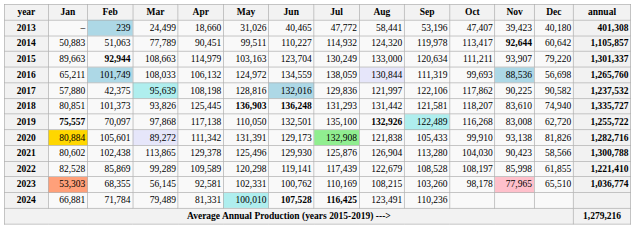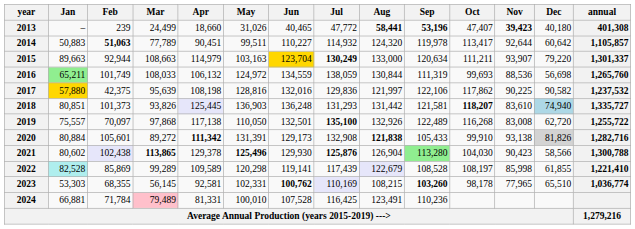(123, 28) lightblue background -> (123, 28) no background
(389, 28) normal -> (389, 28) bold
(434, 28) normal -> (434, 28) bold
(519, 28) normal -> (519, 28) bold
(118, 44) normal -> (118, 44) bold
(519, 44) bold -> (519, 44) normal
(118, 59) bold -> (118, 59) normal
(296, 59) no background -> (296, 59) gold background
(342, 59) normal -> (342, 59) bold
(72, 75) no background -> (72, 75) lightgreen background
(115, 75) lightblue background -> (115, 75) no background
(387, 75) lavender background -> (387, 75) no background
(519, 75) lightblue background -> (519, 75) no background
(72, 91) no background -> (72, 91) gold background
(163, 91) paleturquoise background -> (163, 91) no background
(296, 91) lightblue background -> (296, 91) no background
(206, 106) no background -> (206, 106) lavender background
(251, 106) bold -> (251, 106) normal
(296, 106) bold -> (296, 106) normal
(478, 106) normal -> (478, 106) bold
(558, 106) no background -> (558, 106) lightblue background
(72, 122) bold -> (72, 122) normal
(342, 122) normal -> (342, 122) bold
(387, 122) bold -> (387, 122) normal
(432, 122) paleturquoise background -> (432, 122) no background
(72, 138) gold background -> (72, 138) no background
(163, 138) lavender background -> (163, 138) no background
(206, 138) normal -> (206, 138) bold
(342, 138) lightgreen background -> (342, 138) no background
(387, 138) normal -> (387, 138) bold
(558, 138) no background -> (558, 138) lightgrey background
(115, 153) no background -> (115, 153) lavender background
(161, 153) normal -> (161, 153) bold
(251, 153) normal -> (251, 153) bold
(342, 153) normal -> (342, 153) bold
(432, 153) no background -> (432, 153) lightgreen background
(72, 169) no background -> (72, 169) paleturquoise background
(387, 169) no background -> (387, 169) lavender background
(72, 185) lightsalmon background -> (72, 185) no background
(296, 185) normal -> (296, 185) bold
(342, 185) no background -> (342, 185) lavender background
(432, 185) normal -> (432, 185) bold
(519, 185) pink background -> (519, 185) no background
(163, 200) no background -> (163, 200) pink background
(251, 200) paleturquoise background -> (251, 200) no background
(296, 200) bold -> (296, 200) normal
(342, 200) bold -> (342, 200) normal
